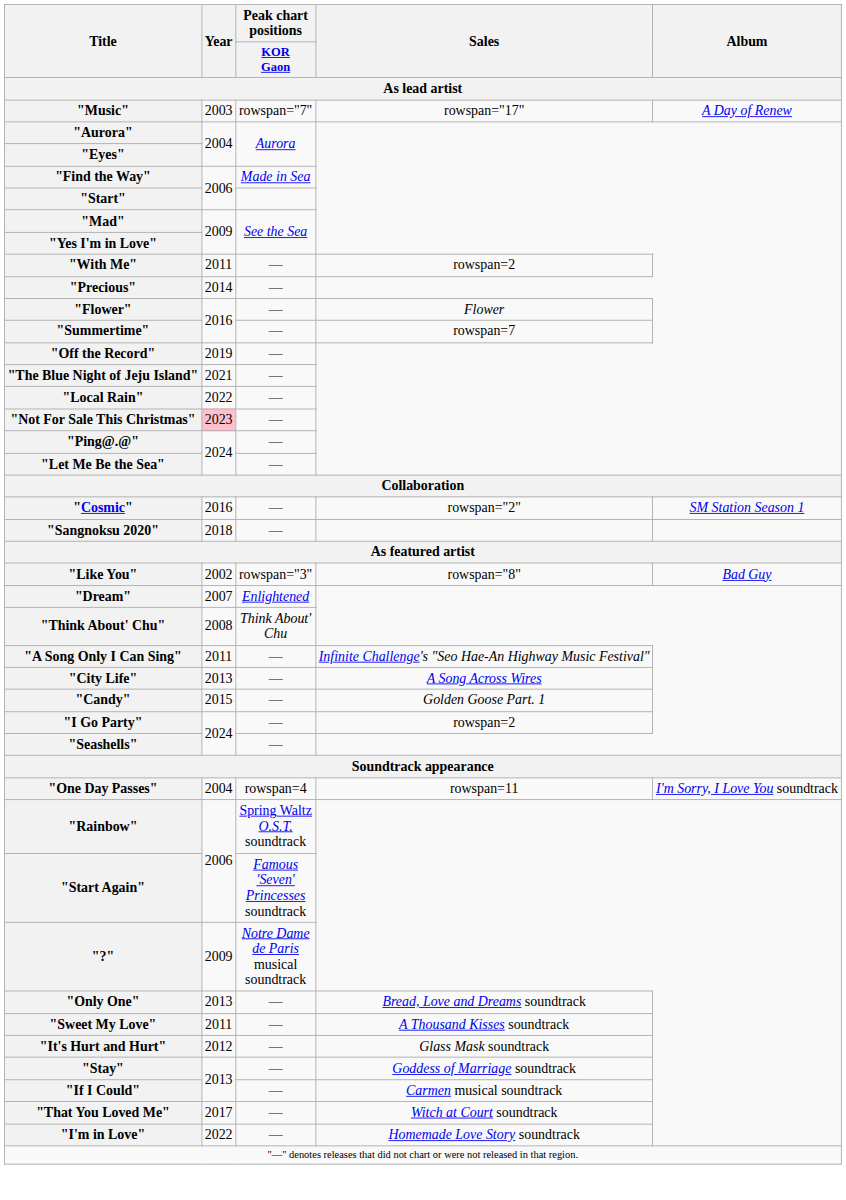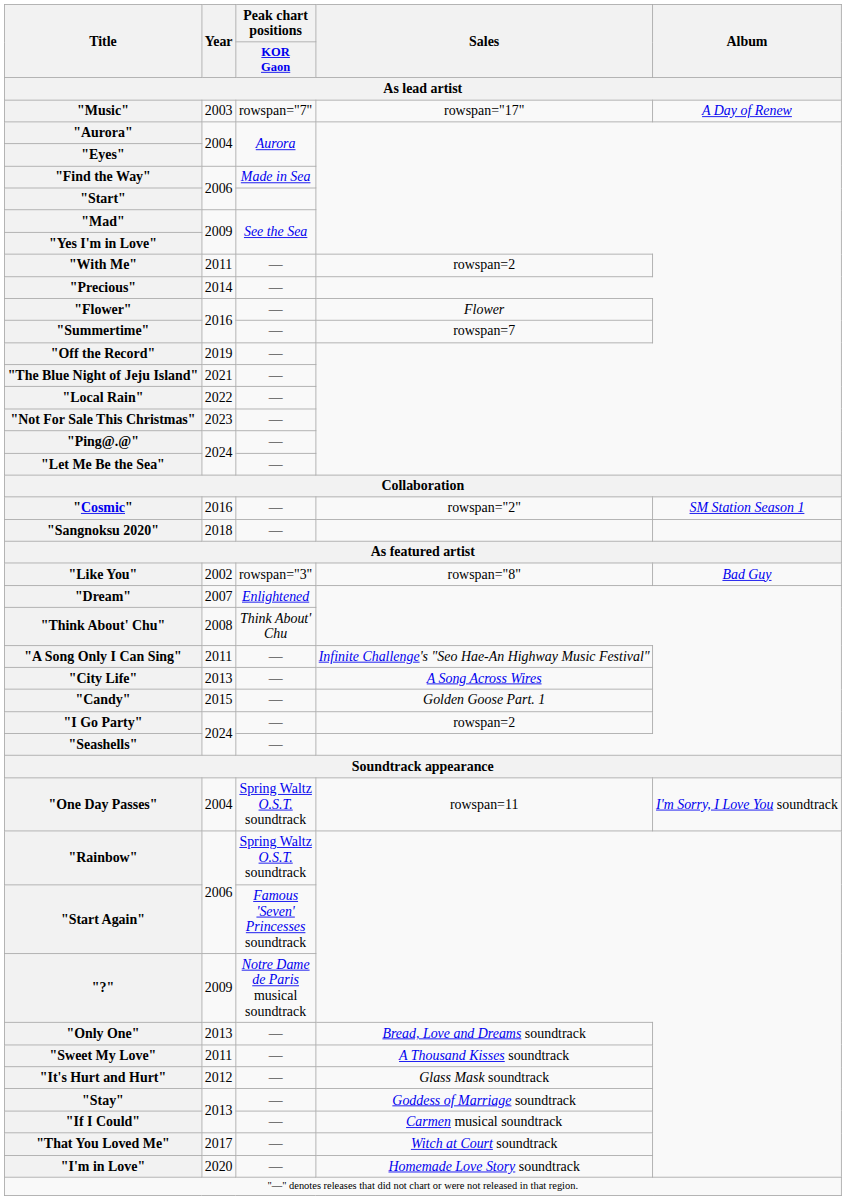(219, 419) pink background -> (219, 419) no background
(276, 788) rowspan=4 -> (276, 804) Spring Waltz O.S.T. soundtrack
(219, 1134) 2022 -> (219, 1166) 2020
